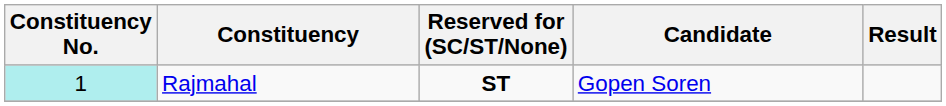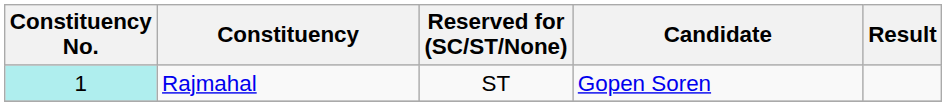(496, 82) bold -> (496, 82) normal
